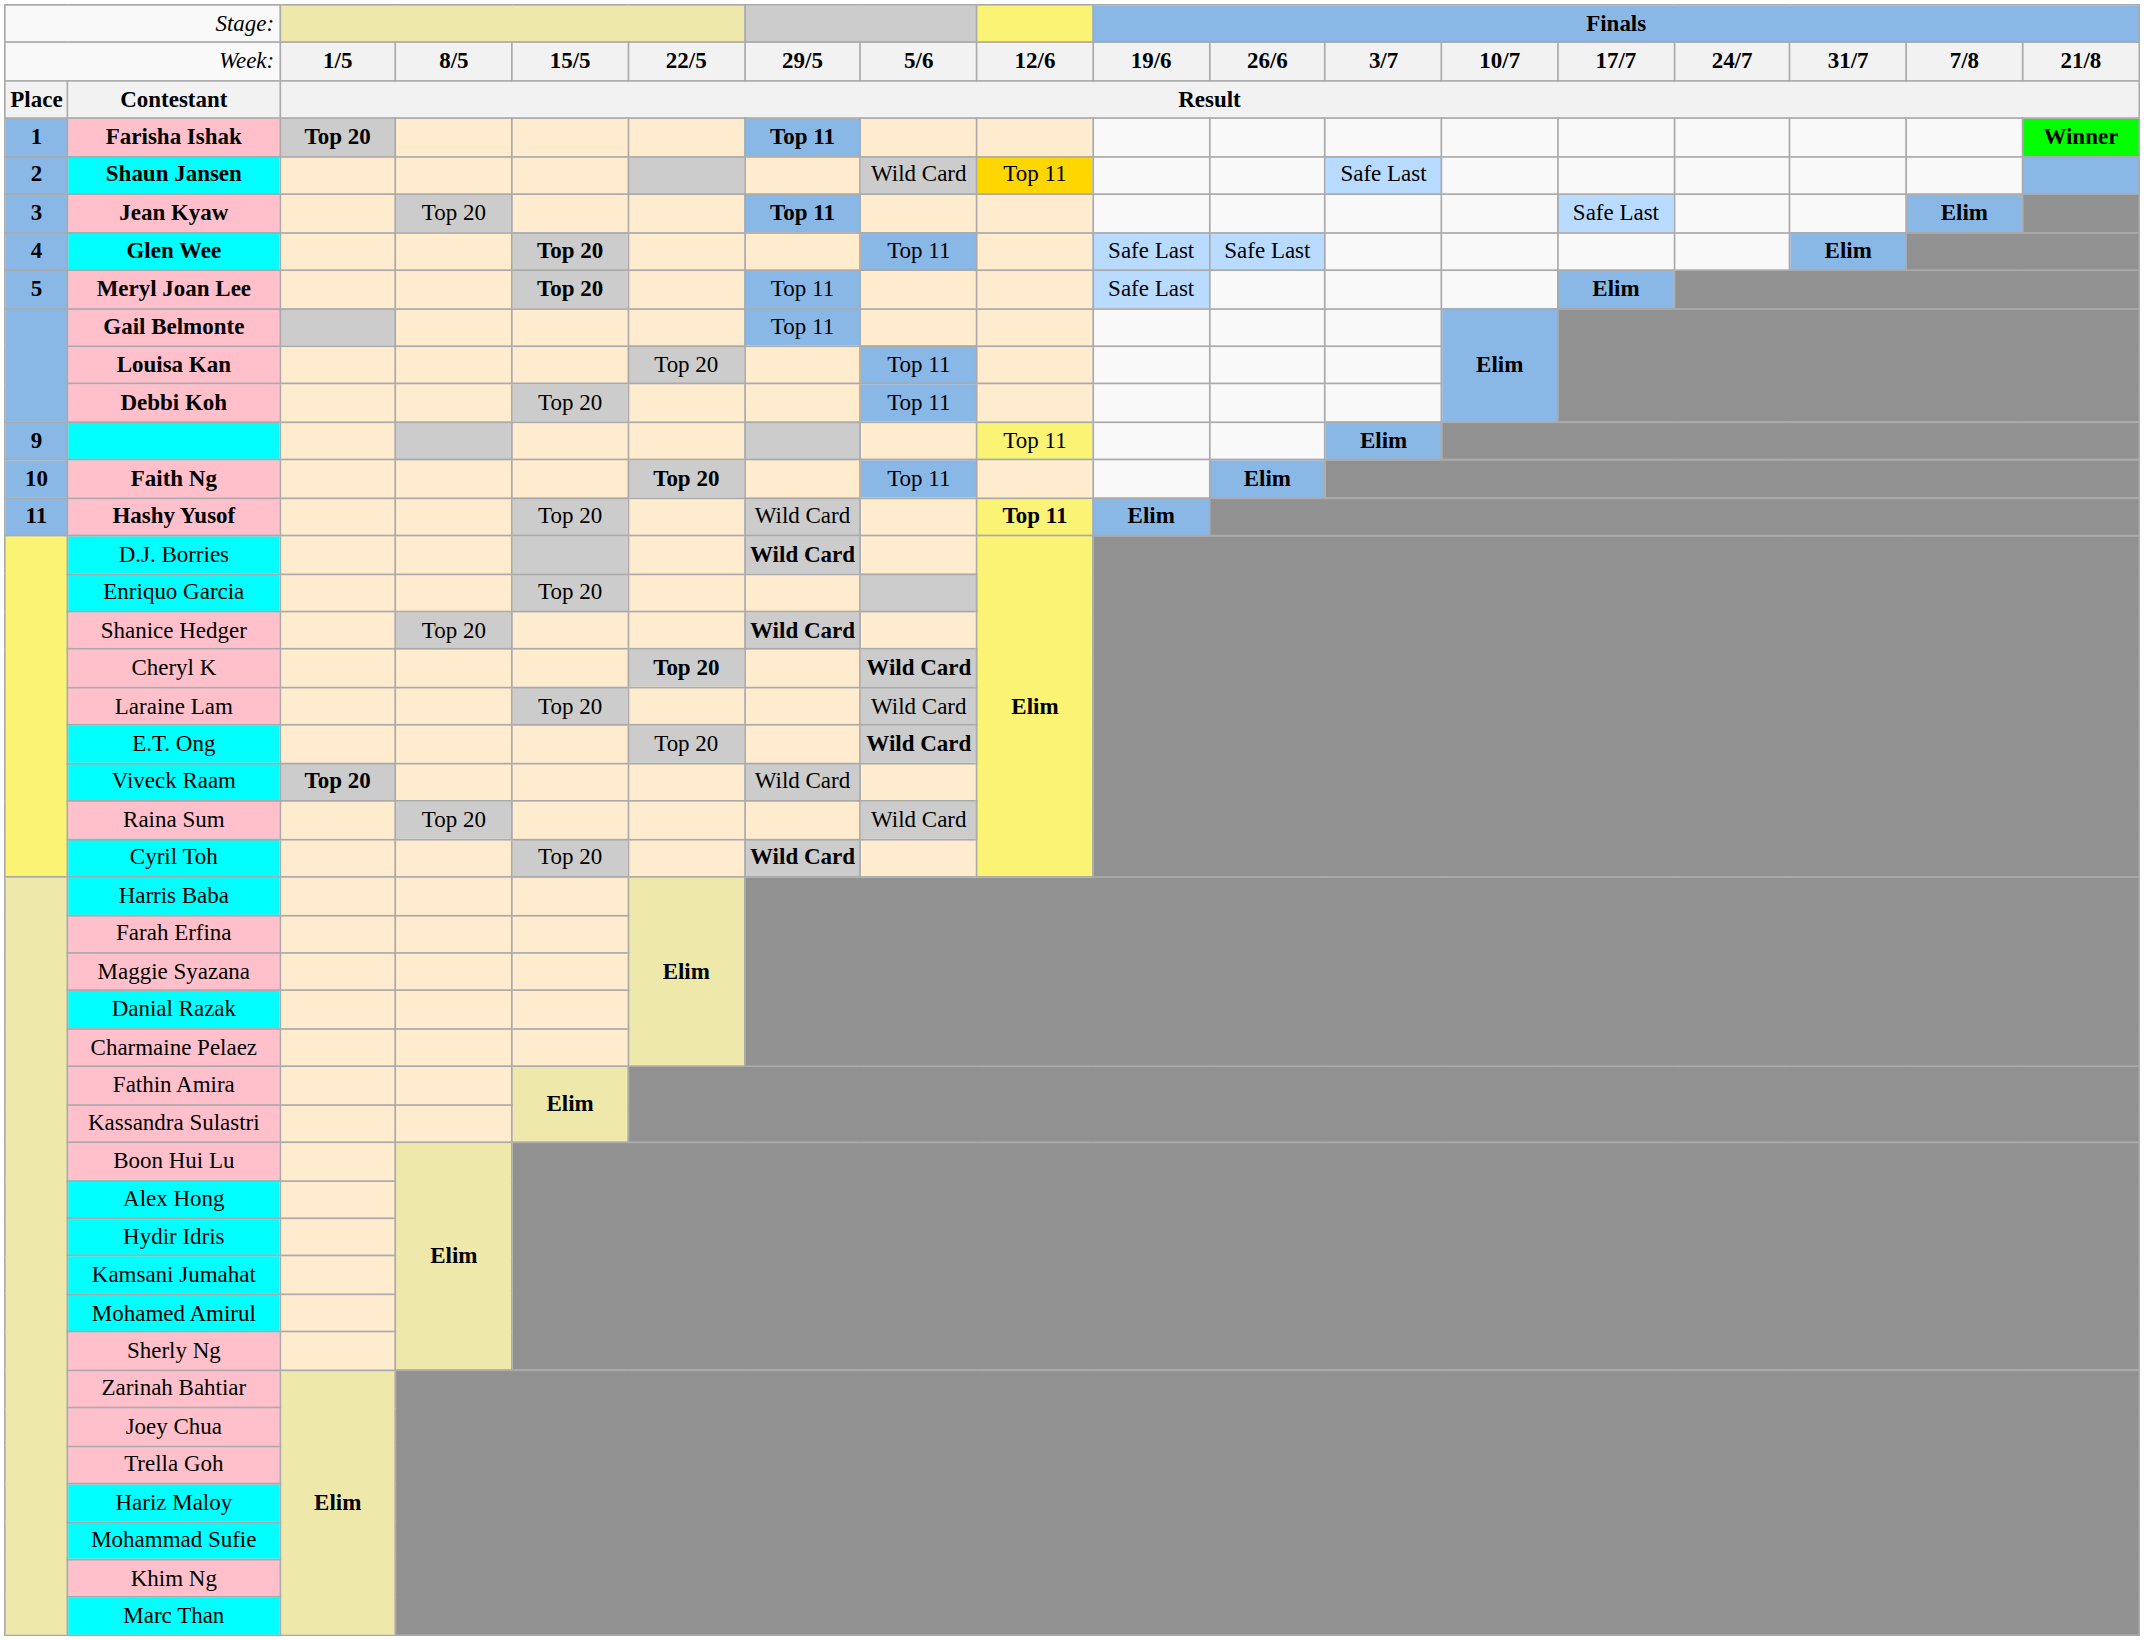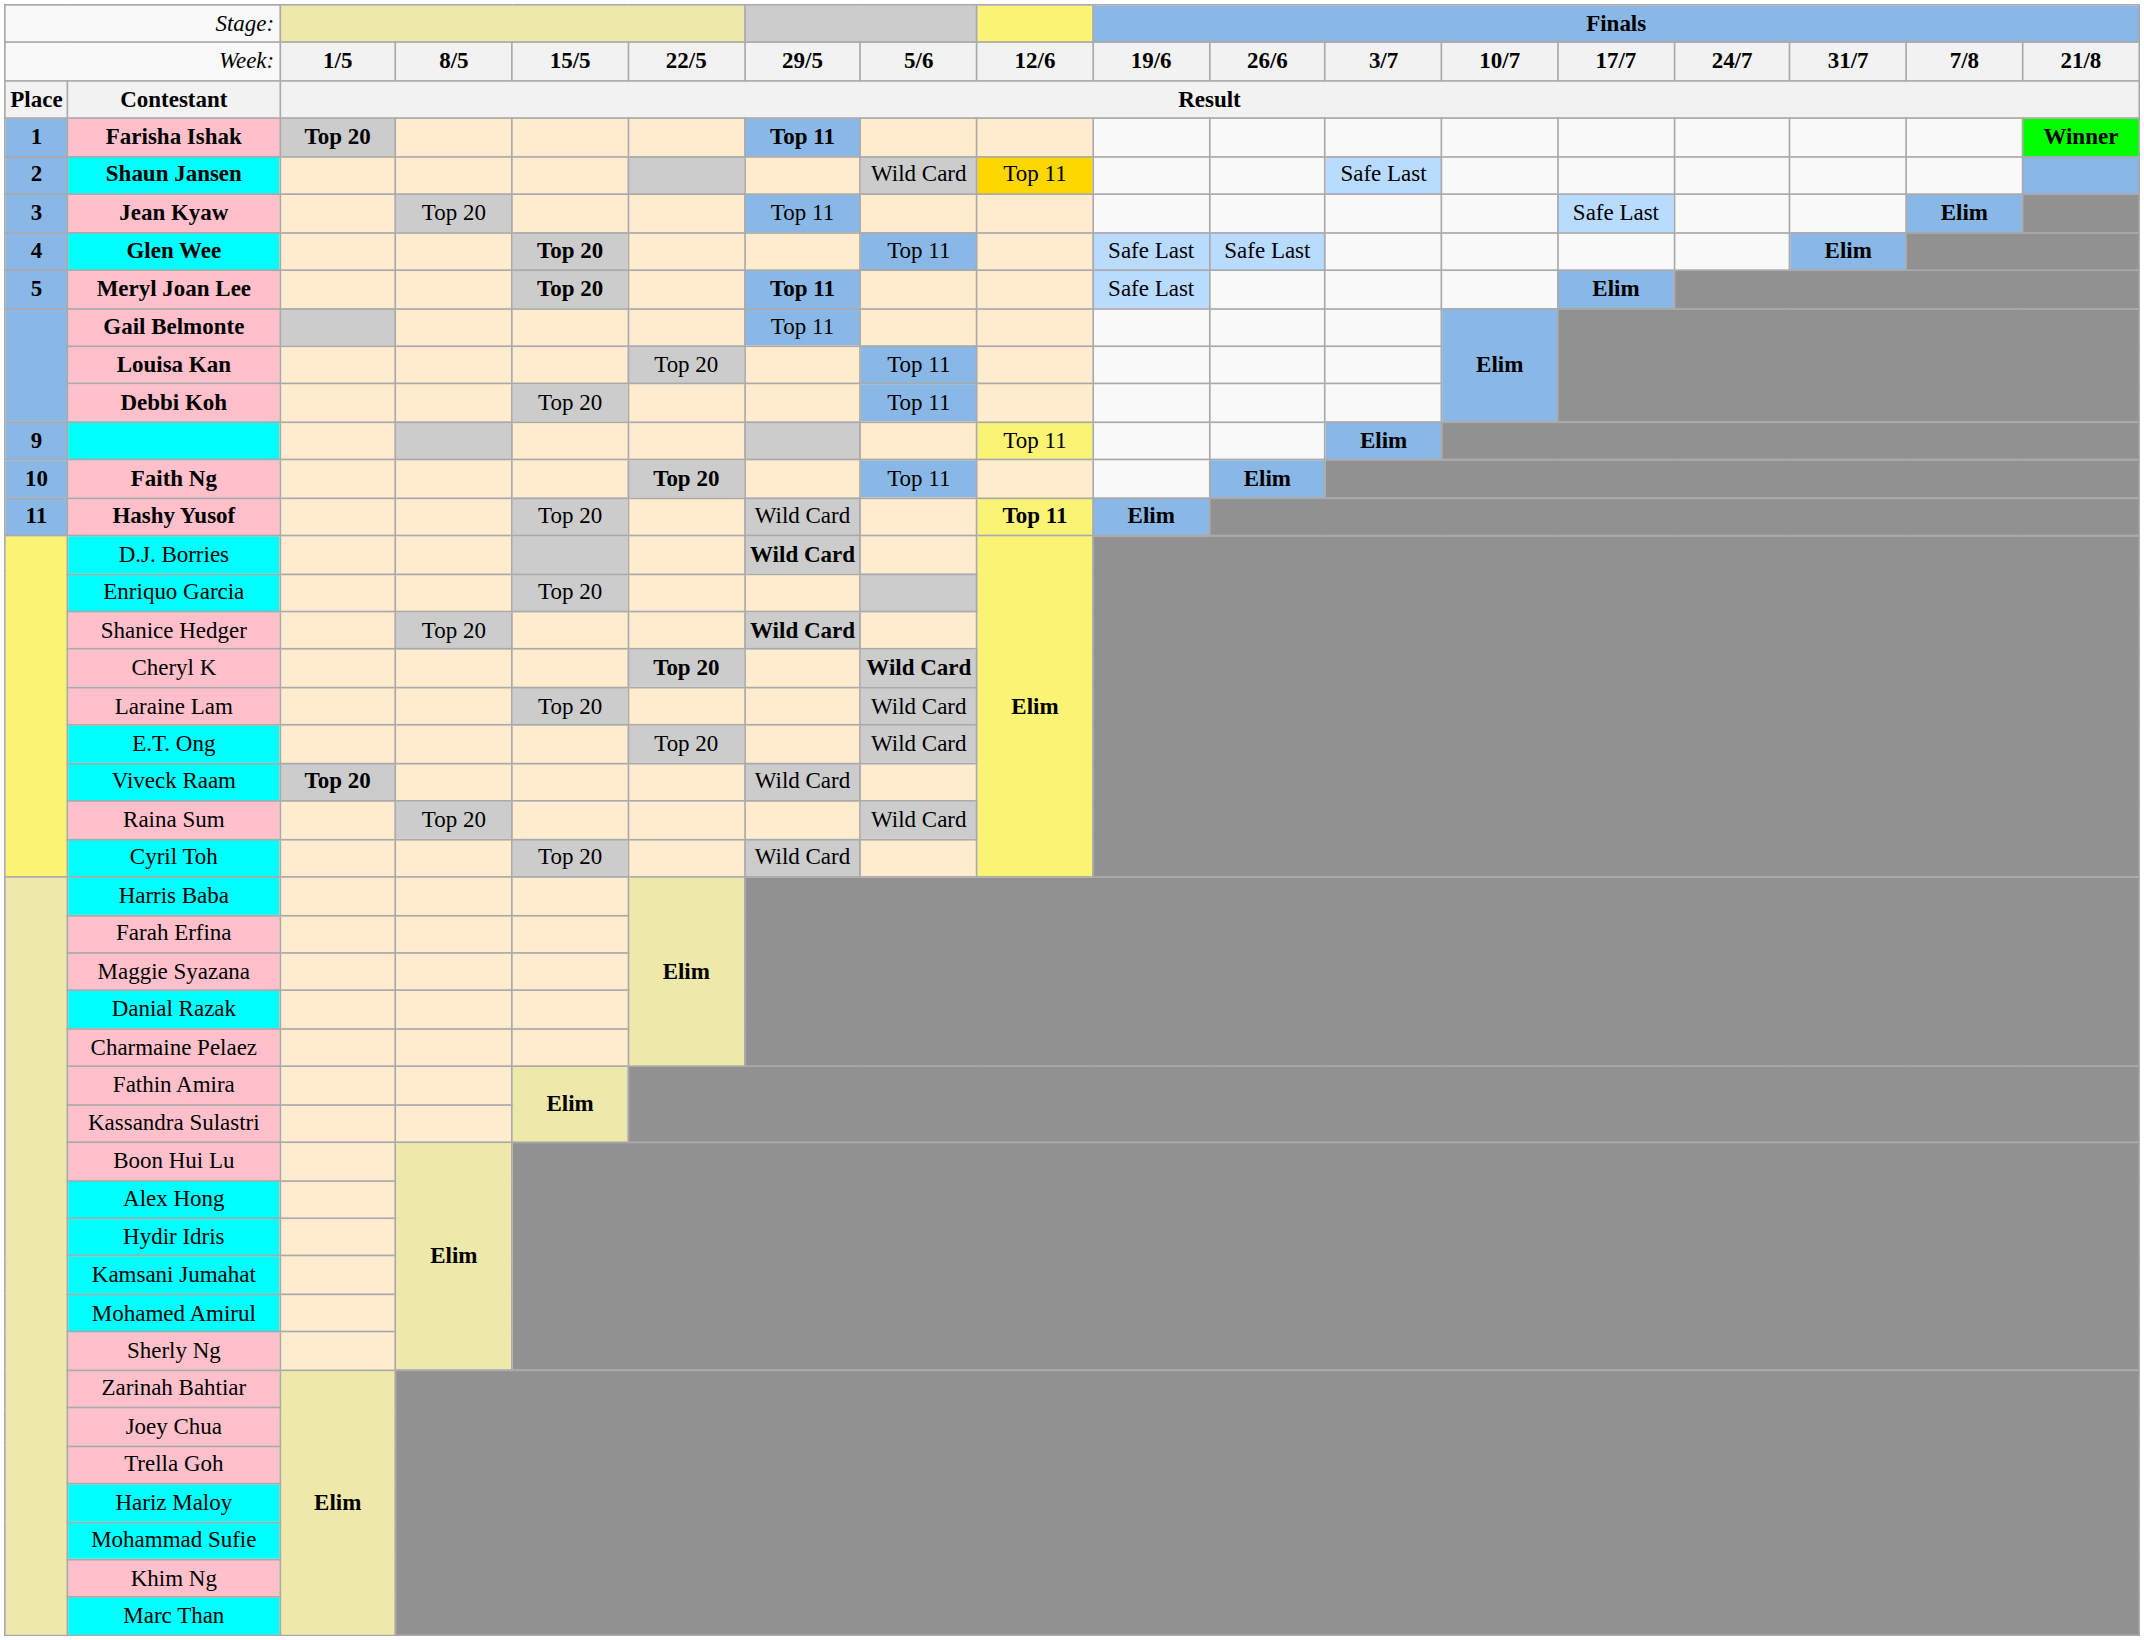(803, 212) bold -> (802, 212) normal
(802, 288) normal -> (803, 288) bold
(919, 743) bold -> (919, 743) normal
(803, 857) bold -> (802, 857) normal
